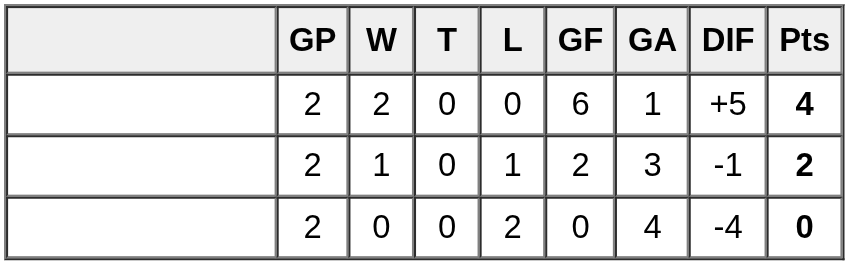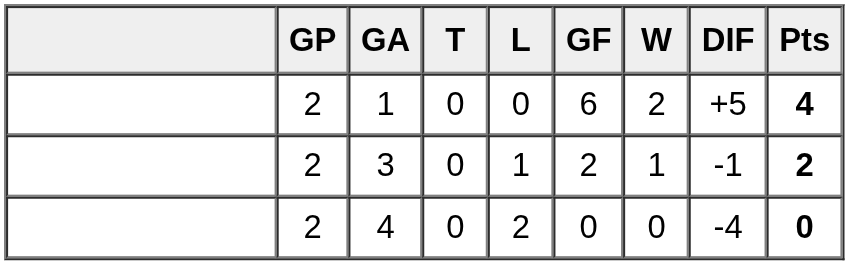columns swapped: (381, 39) <-> (653, 39)
